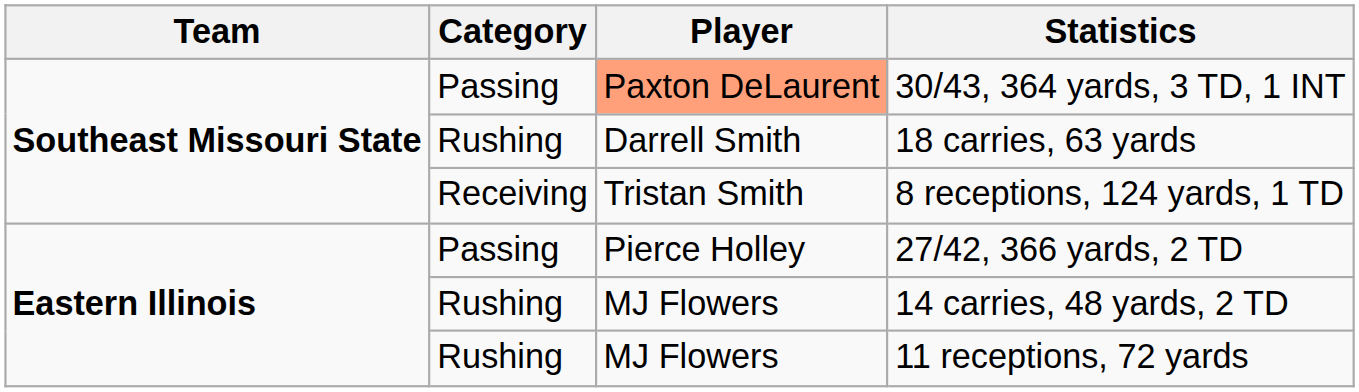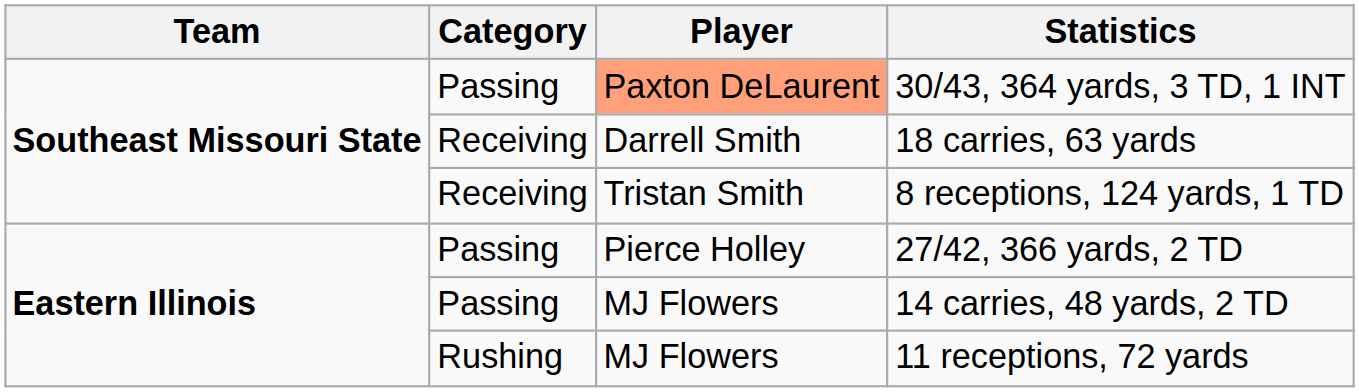(500, 140) Rushing -> (513, 140) Receiving
(500, 303) Rushing -> (498, 303) Passing
